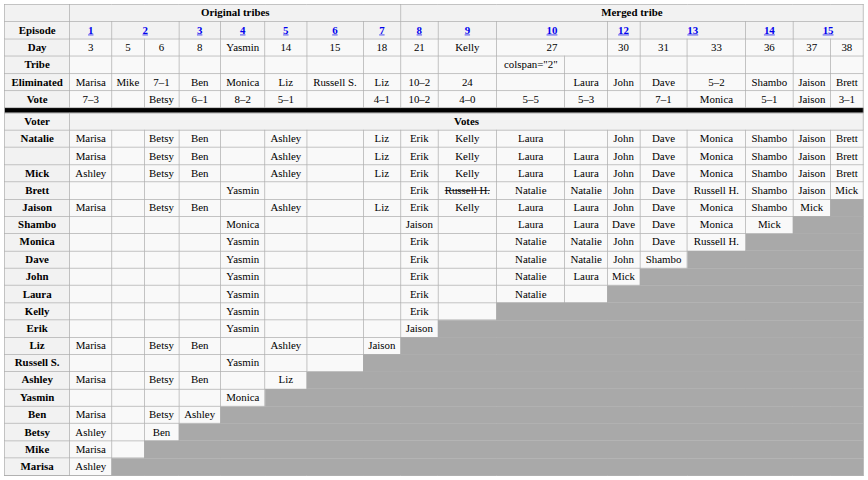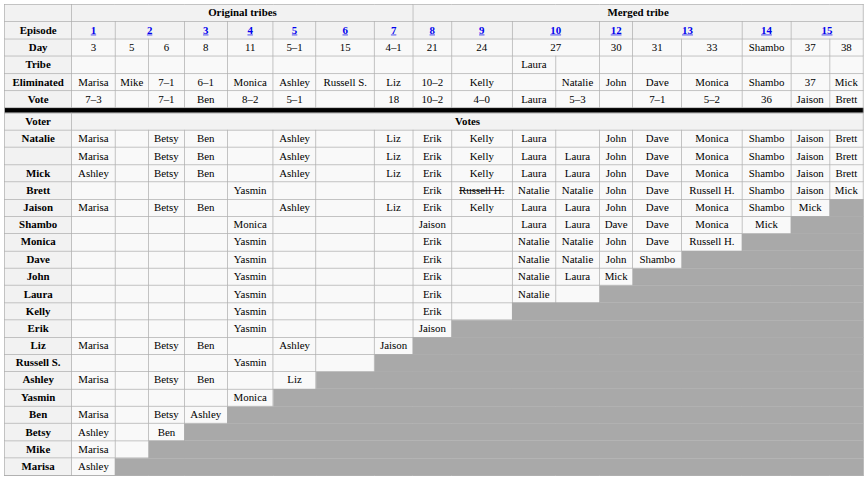(243, 47) Yasmin -> (250, 47) 11
(286, 47) 14 -> (295, 47) 5–1
(382, 47) 18 -> (394, 47) 4–1
(467, 47) Kelly -> (482, 47) 24
(769, 47) 36 -> (766, 47) Shambo
(531, 64) colspan="2" -> (534, 64) Laura
(200, 82) Ben -> (206, 82) 6–1
(286, 82) Liz -> (295, 82) Ashley
(467, 82) 24 -> (482, 82) Kelly
(586, 82) Laura -> (578, 82) Natalie
(716, 82) 5–2 -> (712, 82) Monica
(812, 82) Jaison -> (810, 82) 37
(847, 82) Brett -> (846, 82) Mick
(161, 99) Betsy -> (166, 99) 7–1
(200, 99) 6–1 -> (206, 99) Ben
(382, 99) 4–1 -> (394, 99) 18
(531, 99) 5–5 -> (534, 99) Laura
(716, 99) Monica -> (712, 99) 5–2
(769, 99) 5–1 -> (766, 99) 36
(847, 99) 3–1 -> (846, 99) Brett
